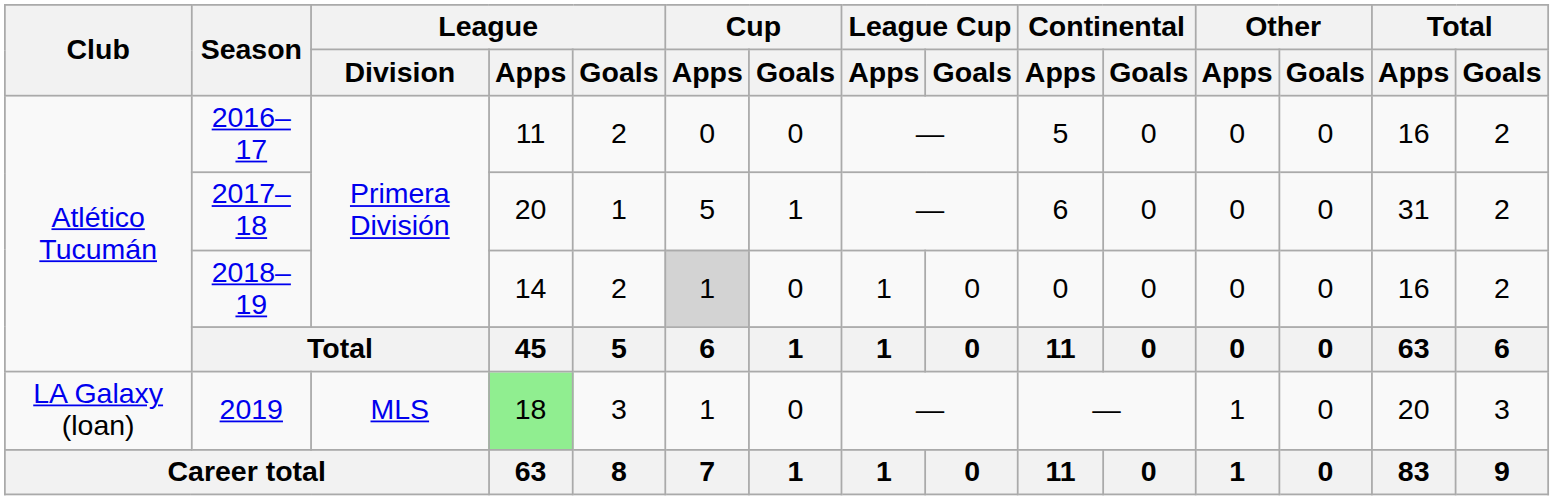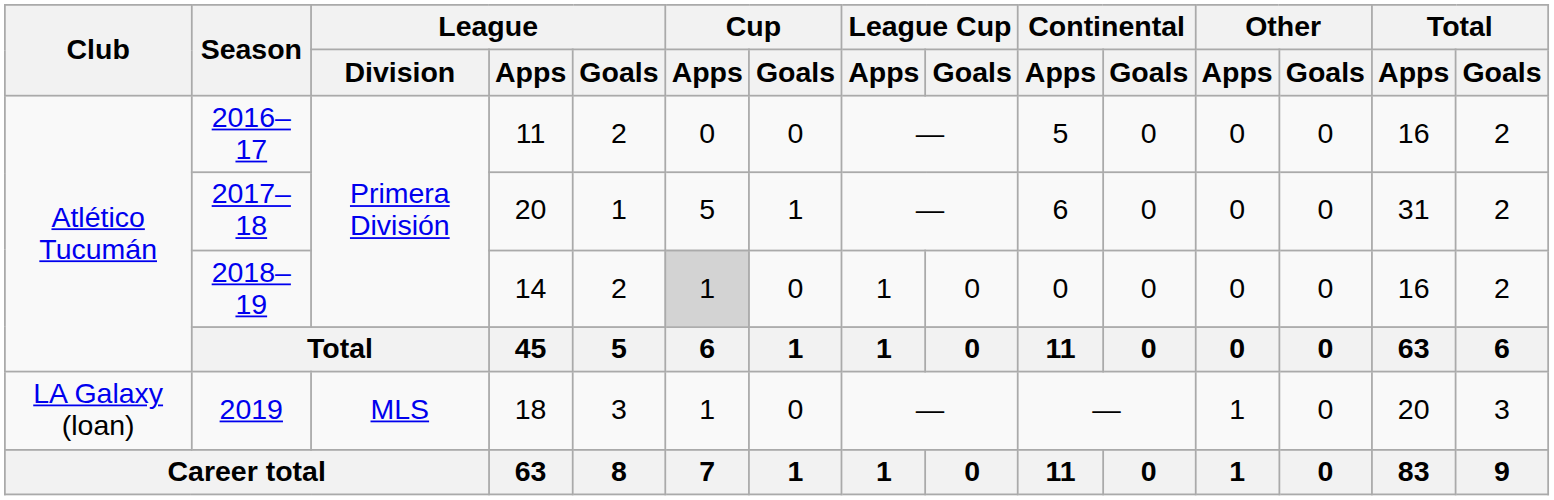(531, 410) lightgreen background -> (531, 410) no background
